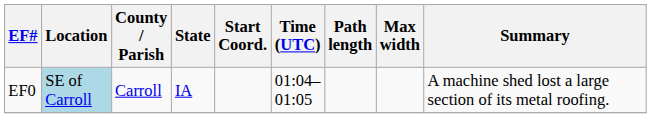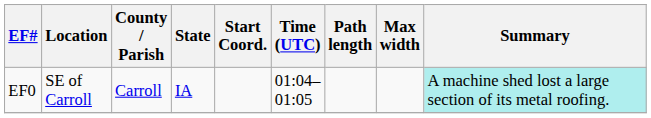(69, 90) lightblue background -> (69, 90) no background
(518, 90) no background -> (518, 90) paleturquoise background
